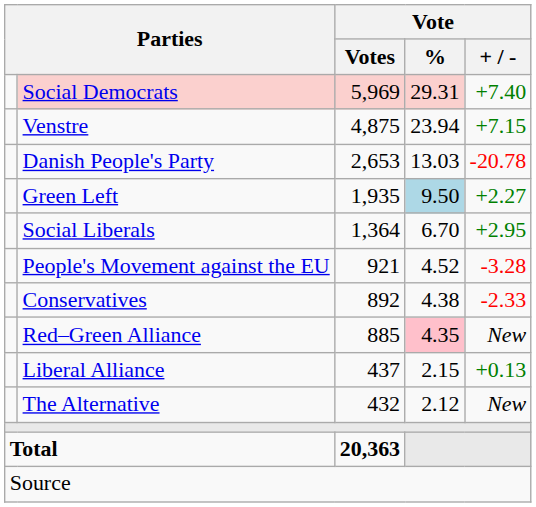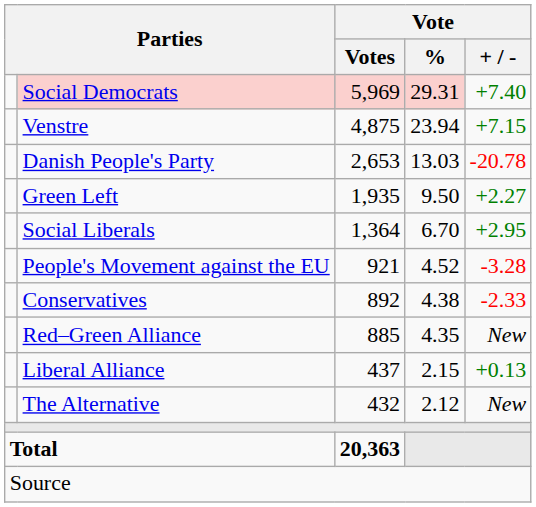(440, 195) lightblue background -> (440, 195) no background
(440, 334) pink background -> (440, 334) no background
